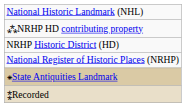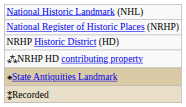(75, 29) ⁂NRHP HD contributing property -> (93, 27) National Register of Historic Places (NRHP)
(93, 60) National Register of Historic Places (NRHP) -> (75, 59) ⁂NRHP HD contributing property
